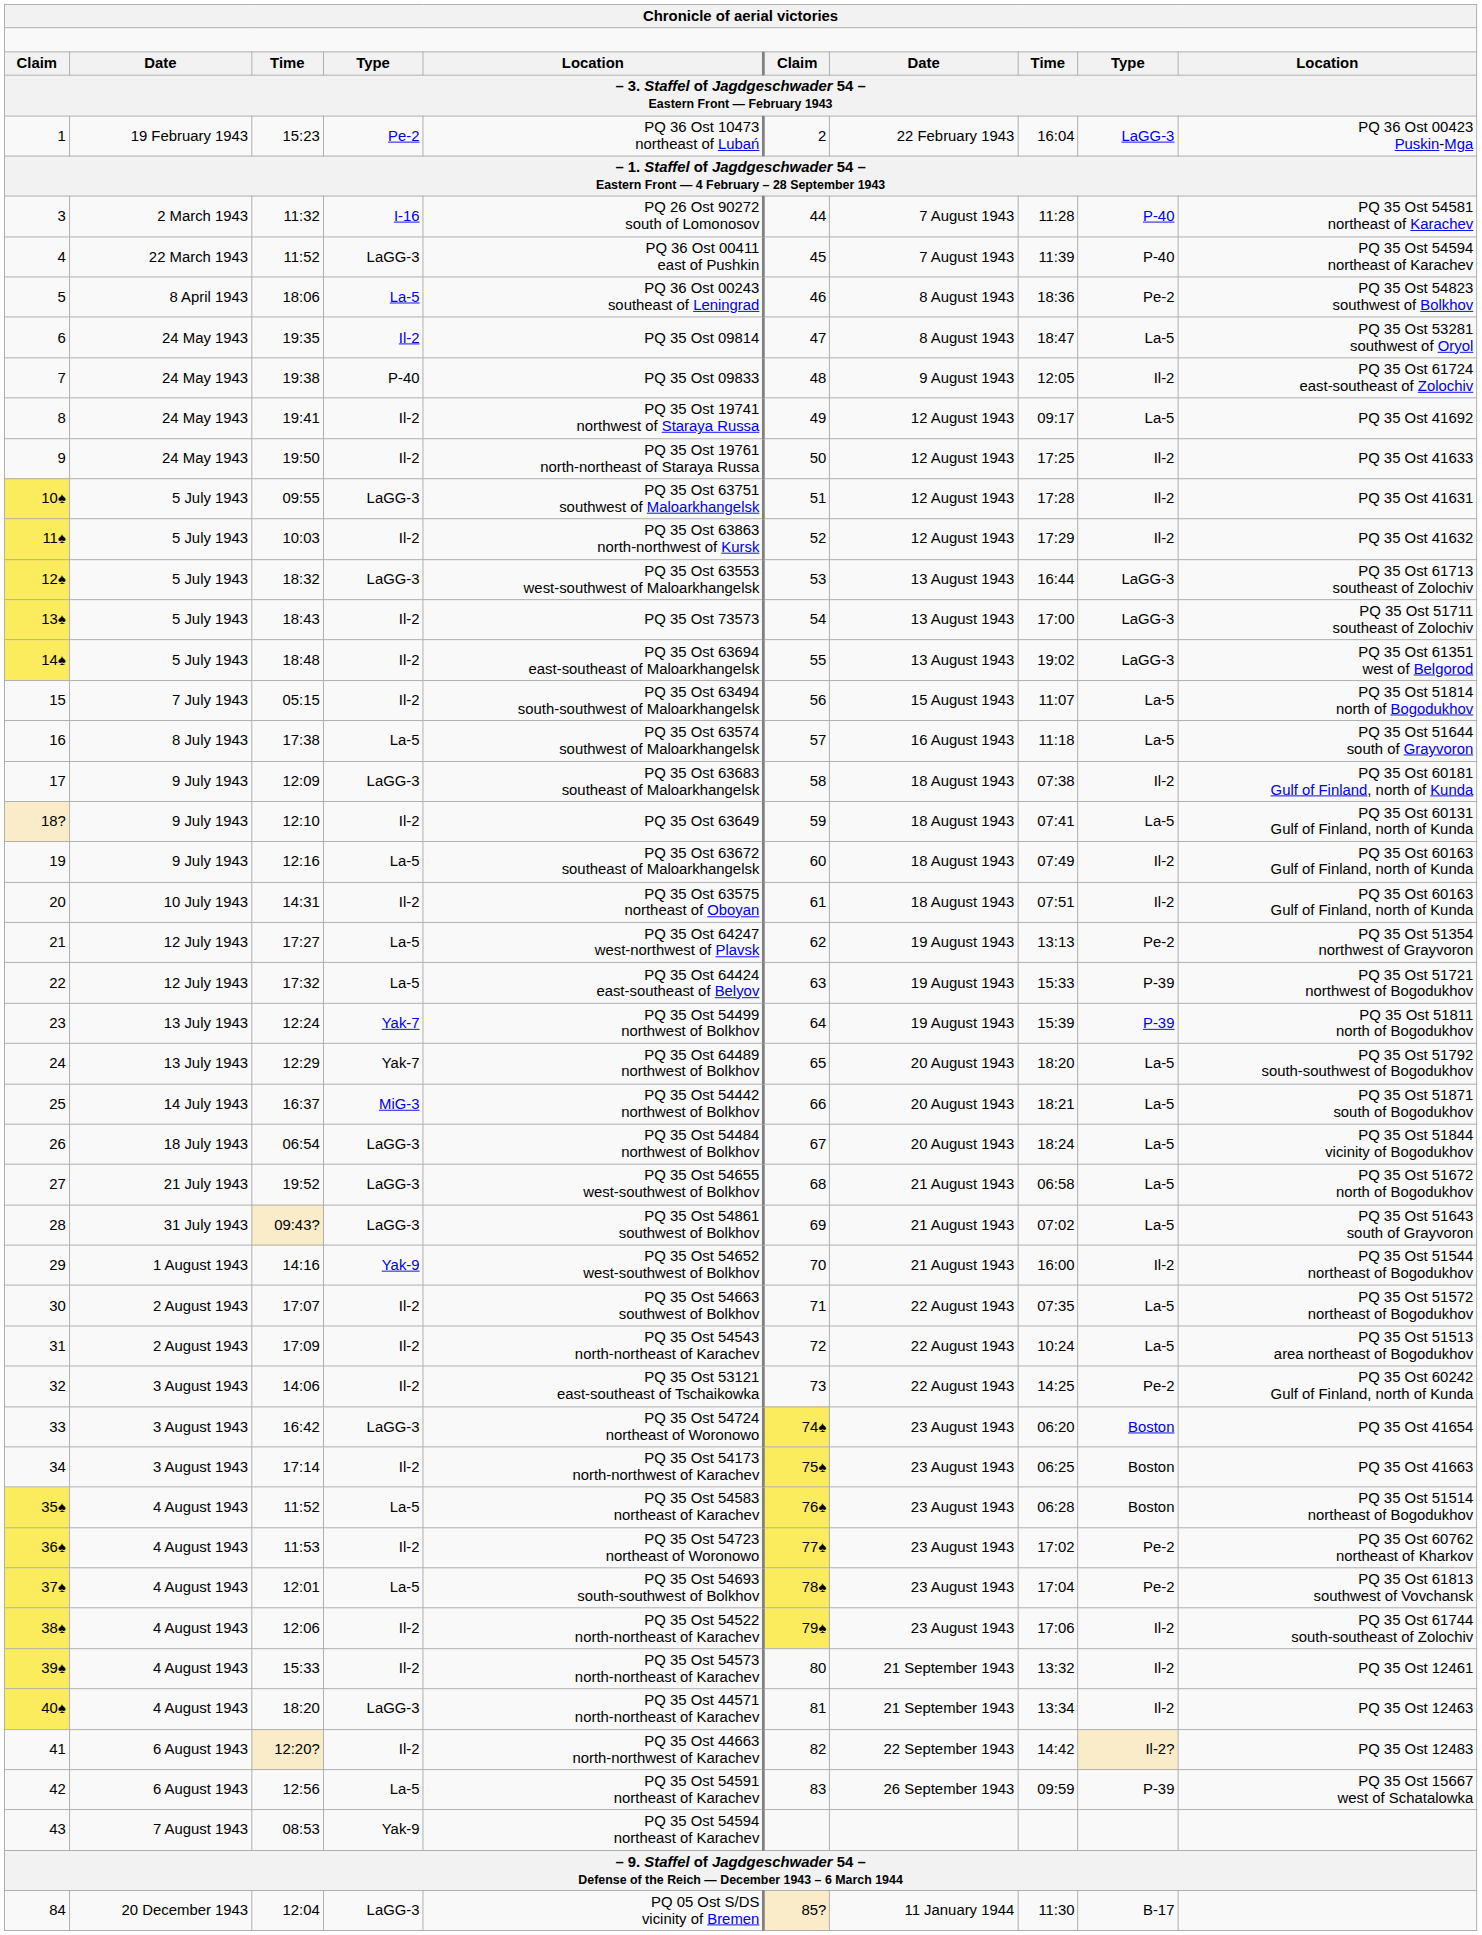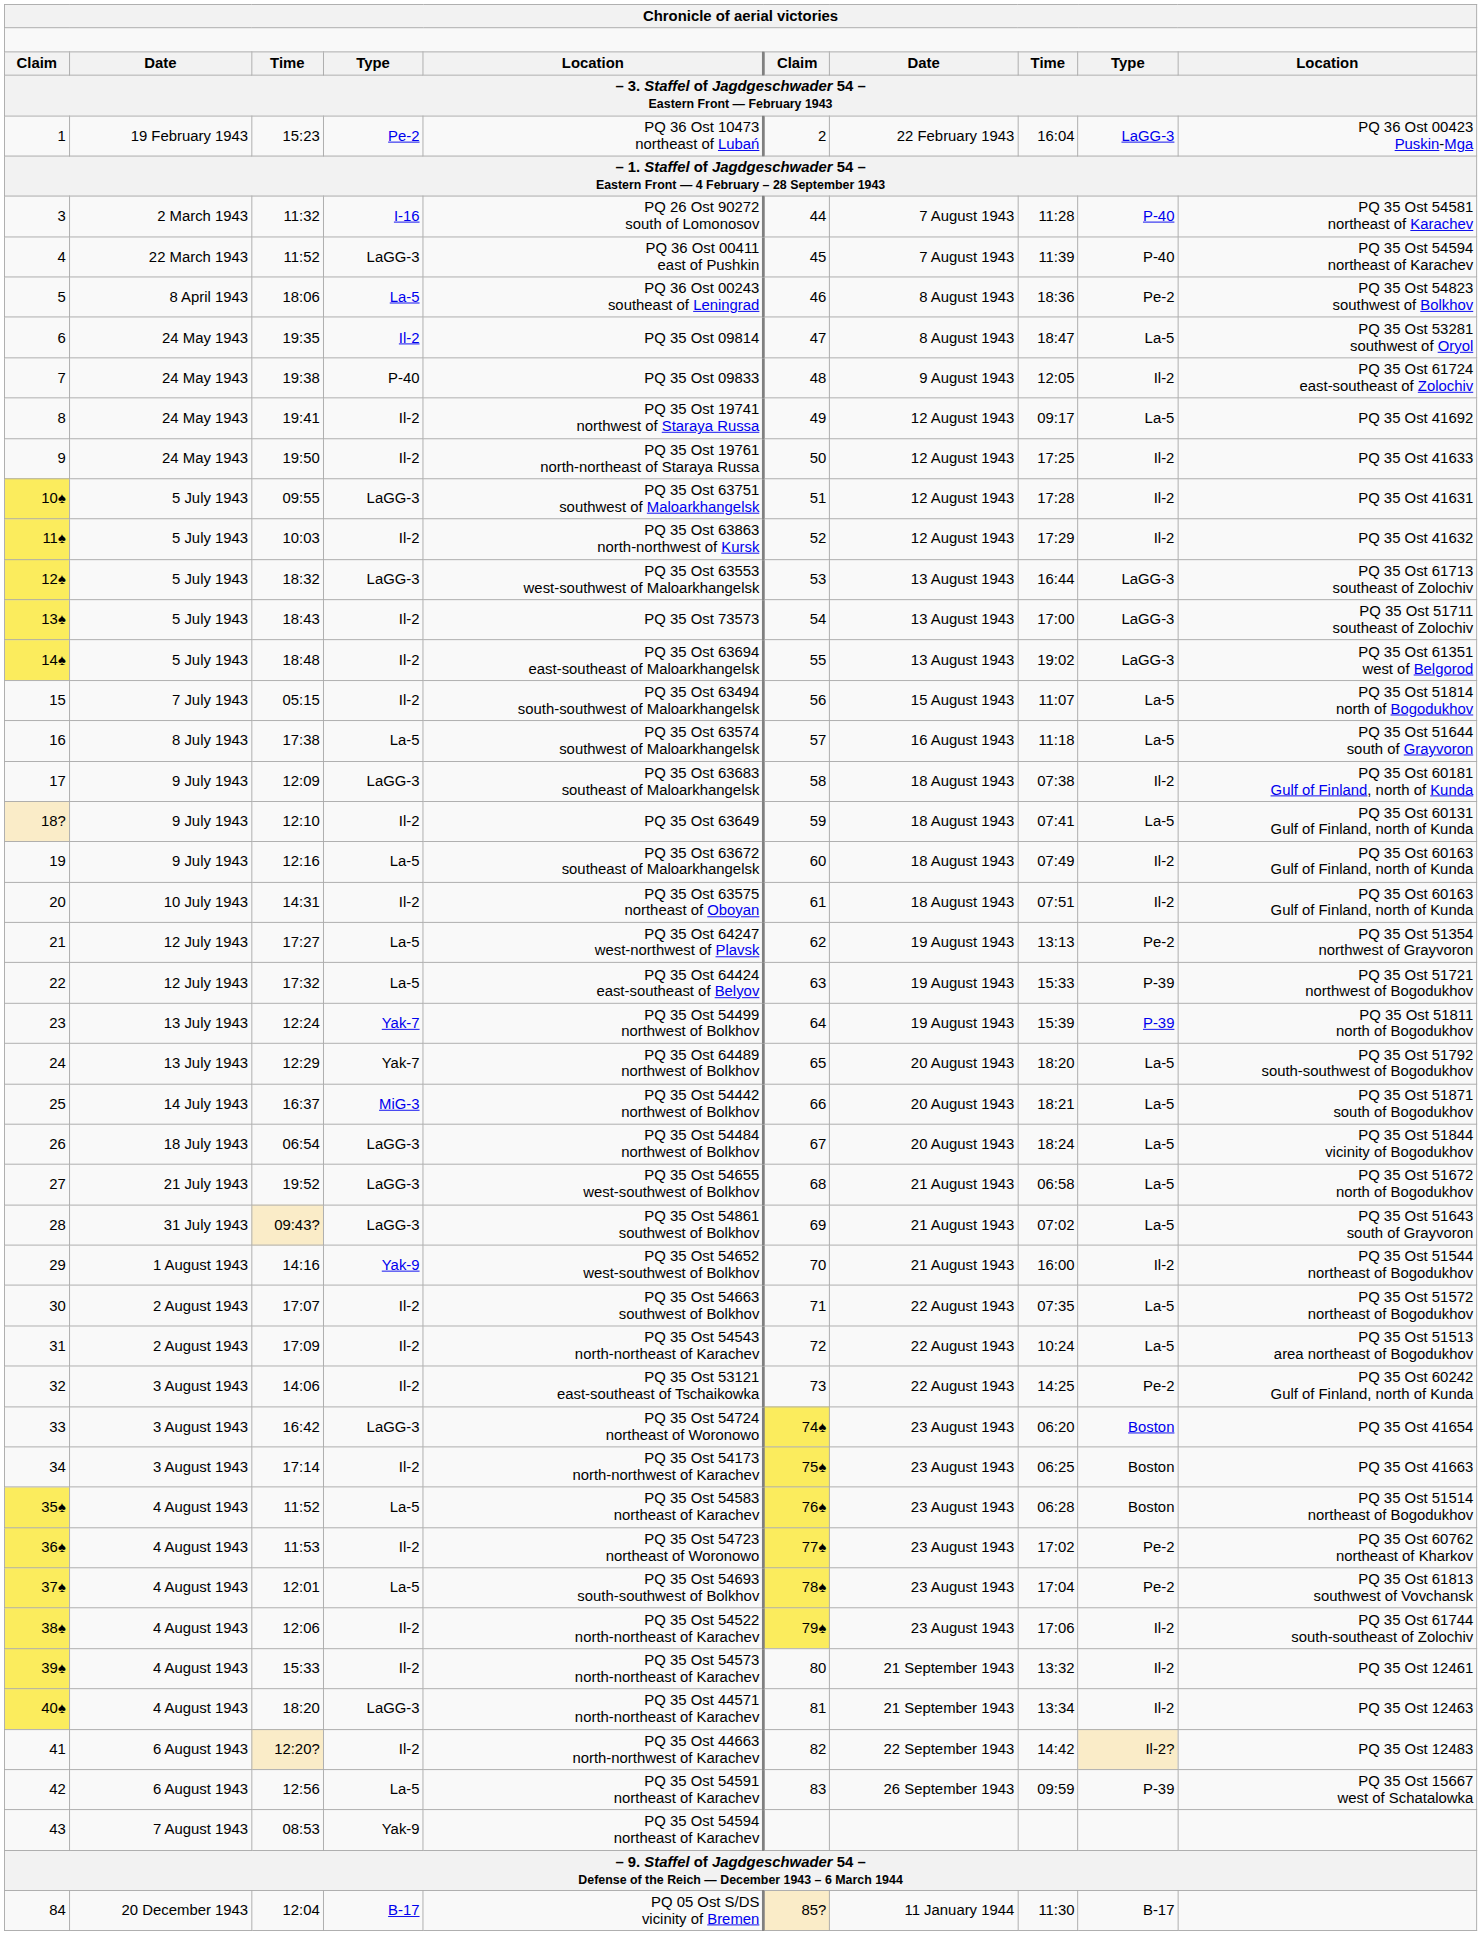(393, 1910) LaGG-3 -> (404, 1910) B-17
